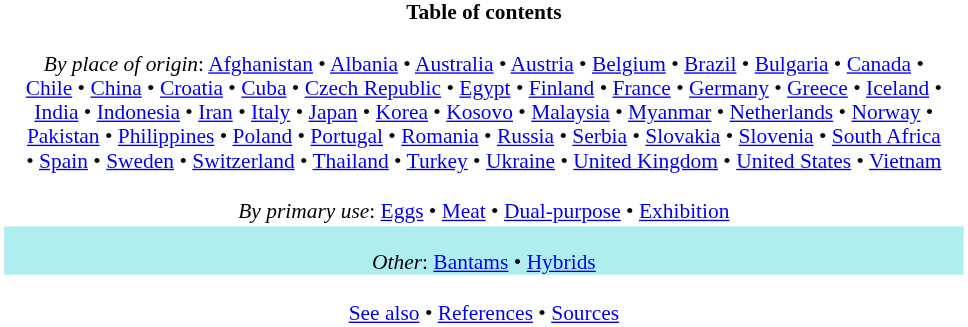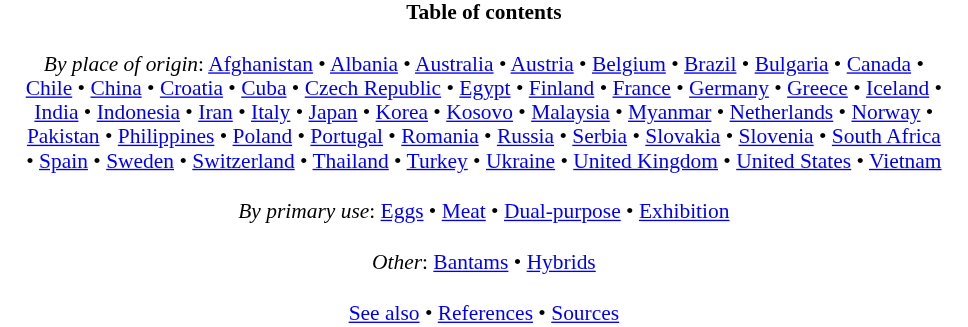(484, 262) paleturquoise background -> (484, 262) no background
